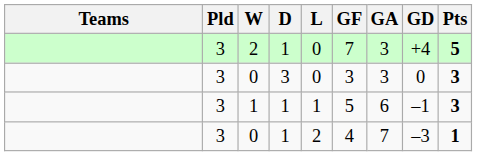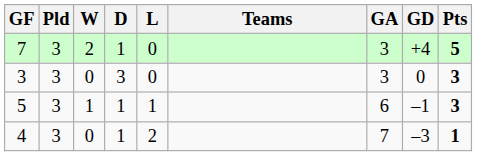columns swapped: (104, 19) <-> (349, 19)
